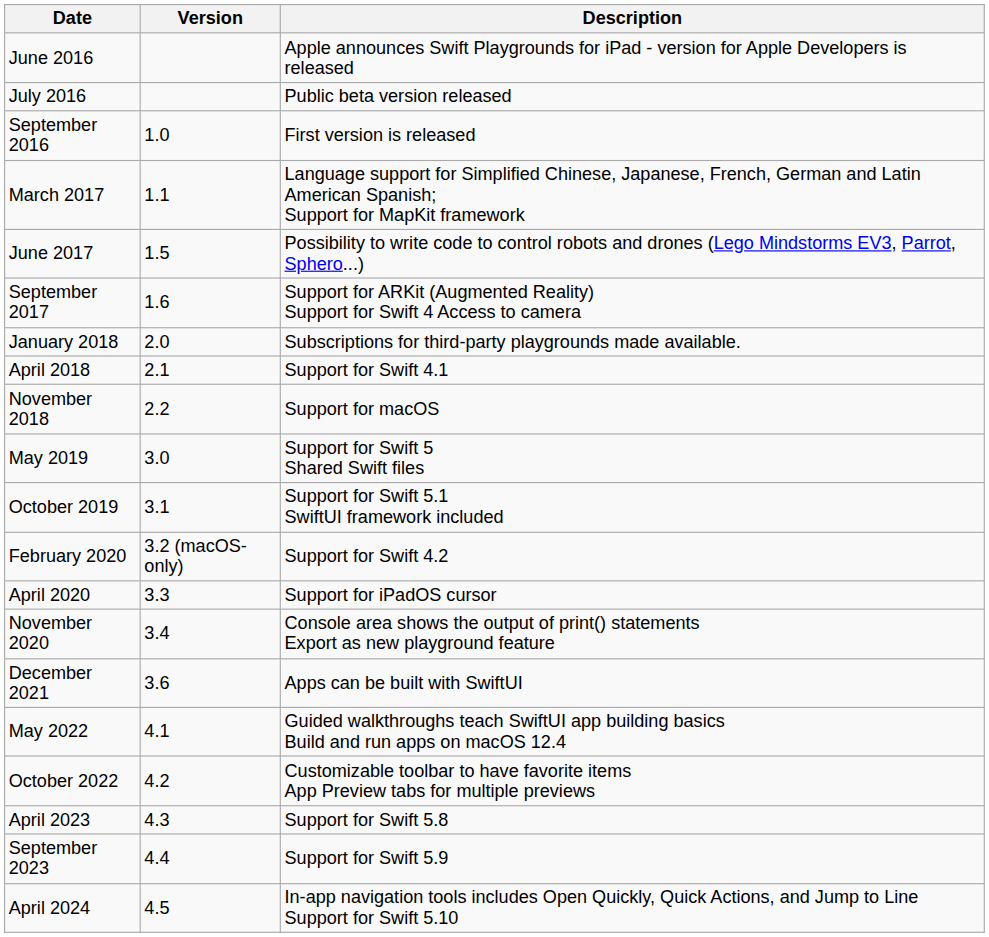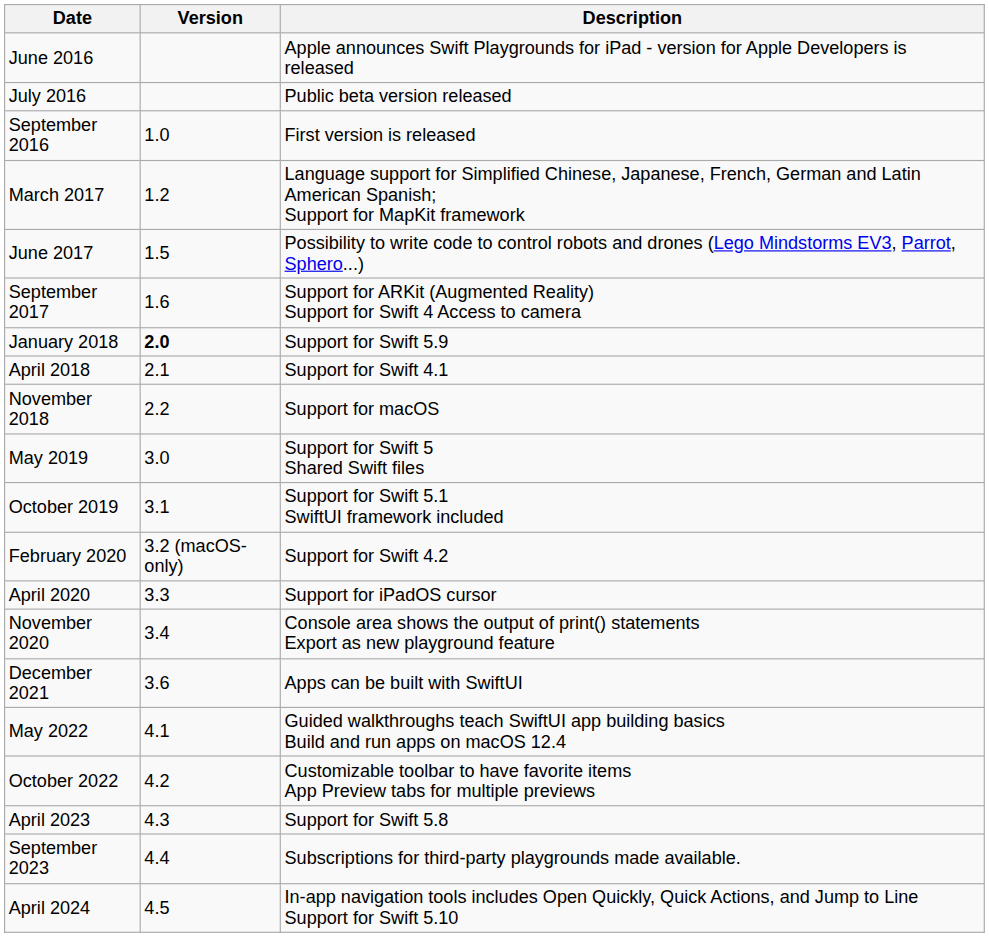(157, 194) 1.1 -> (157, 194) 1.2
(157, 341) normal -> (157, 341) bold
(513, 341) Subscriptions for third-party playgrounds made available. -> (366, 341) Support for Swift 5.9
(366, 858) Support for Swift 5.9 -> (513, 858) Subscriptions for third-party playgrounds made available.
